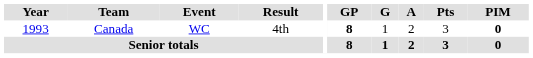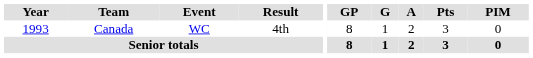(349, 28) bold -> (349, 28) normal
(498, 28) bold -> (498, 28) normal
